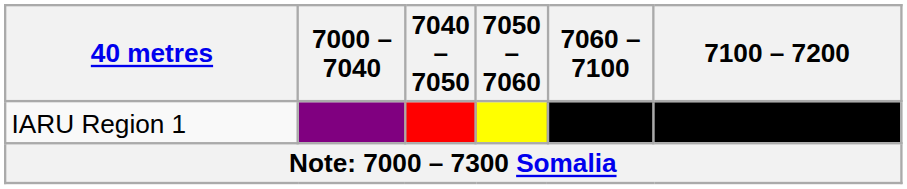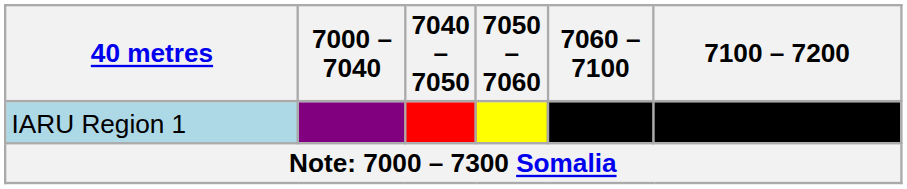(99, 123) no background -> (99, 123) lightblue background
